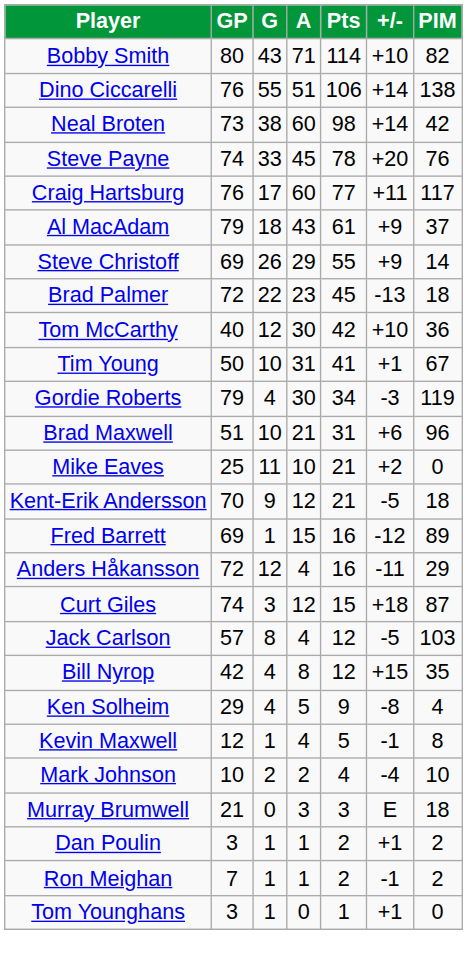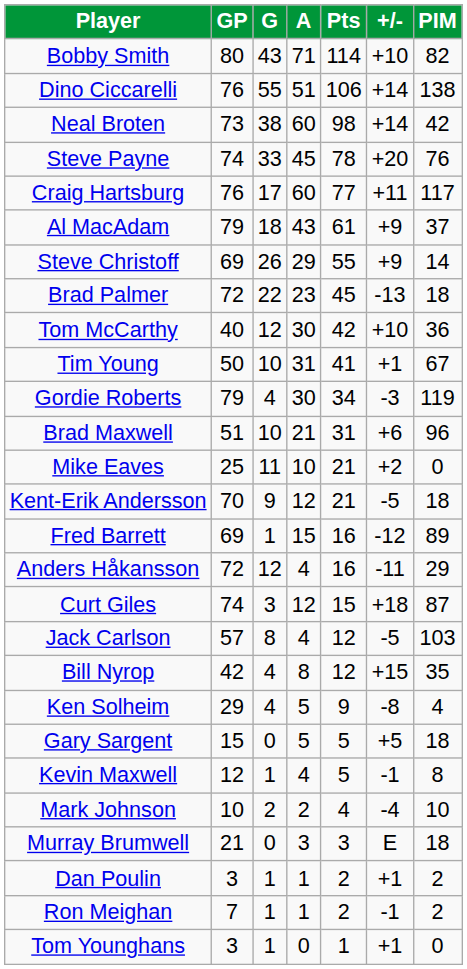+ row: (108, 741)
